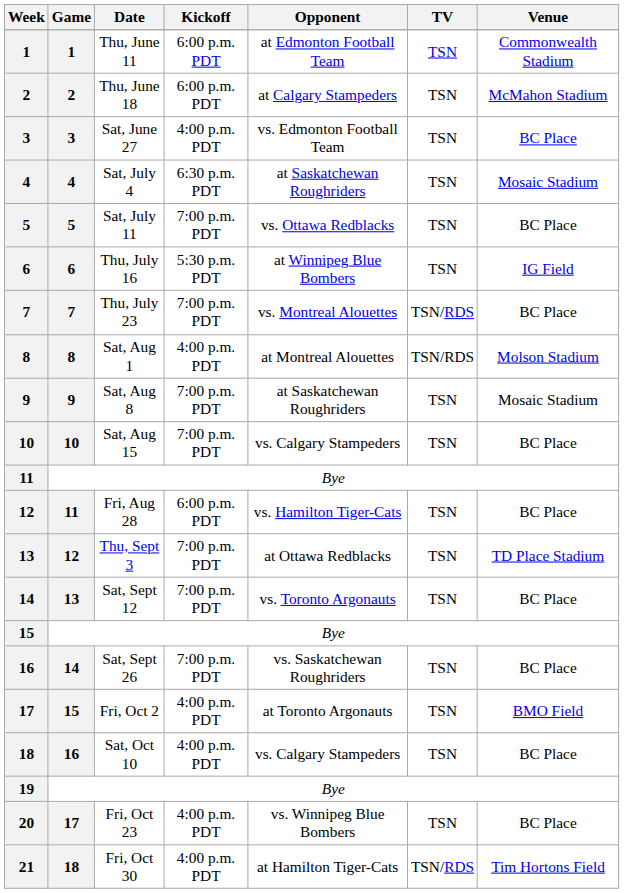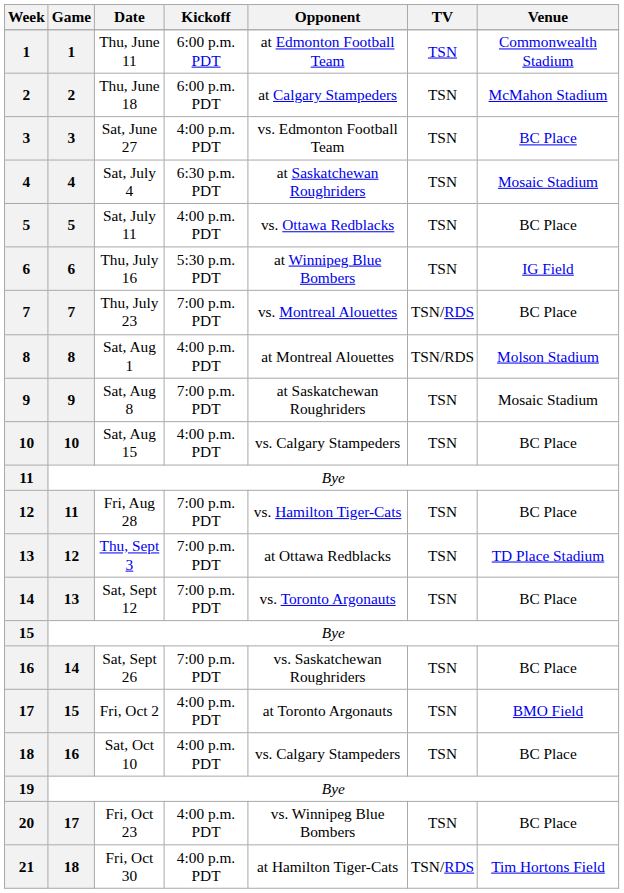(206, 225) 7:00 p.m. PDT -> (206, 225) 4:00 p.m. PDT
(206, 443) 7:00 p.m. PDT -> (206, 443) 4:00 p.m. PDT
(206, 511) 6:00 p.m. PDT -> (206, 511) 7:00 p.m. PDT
